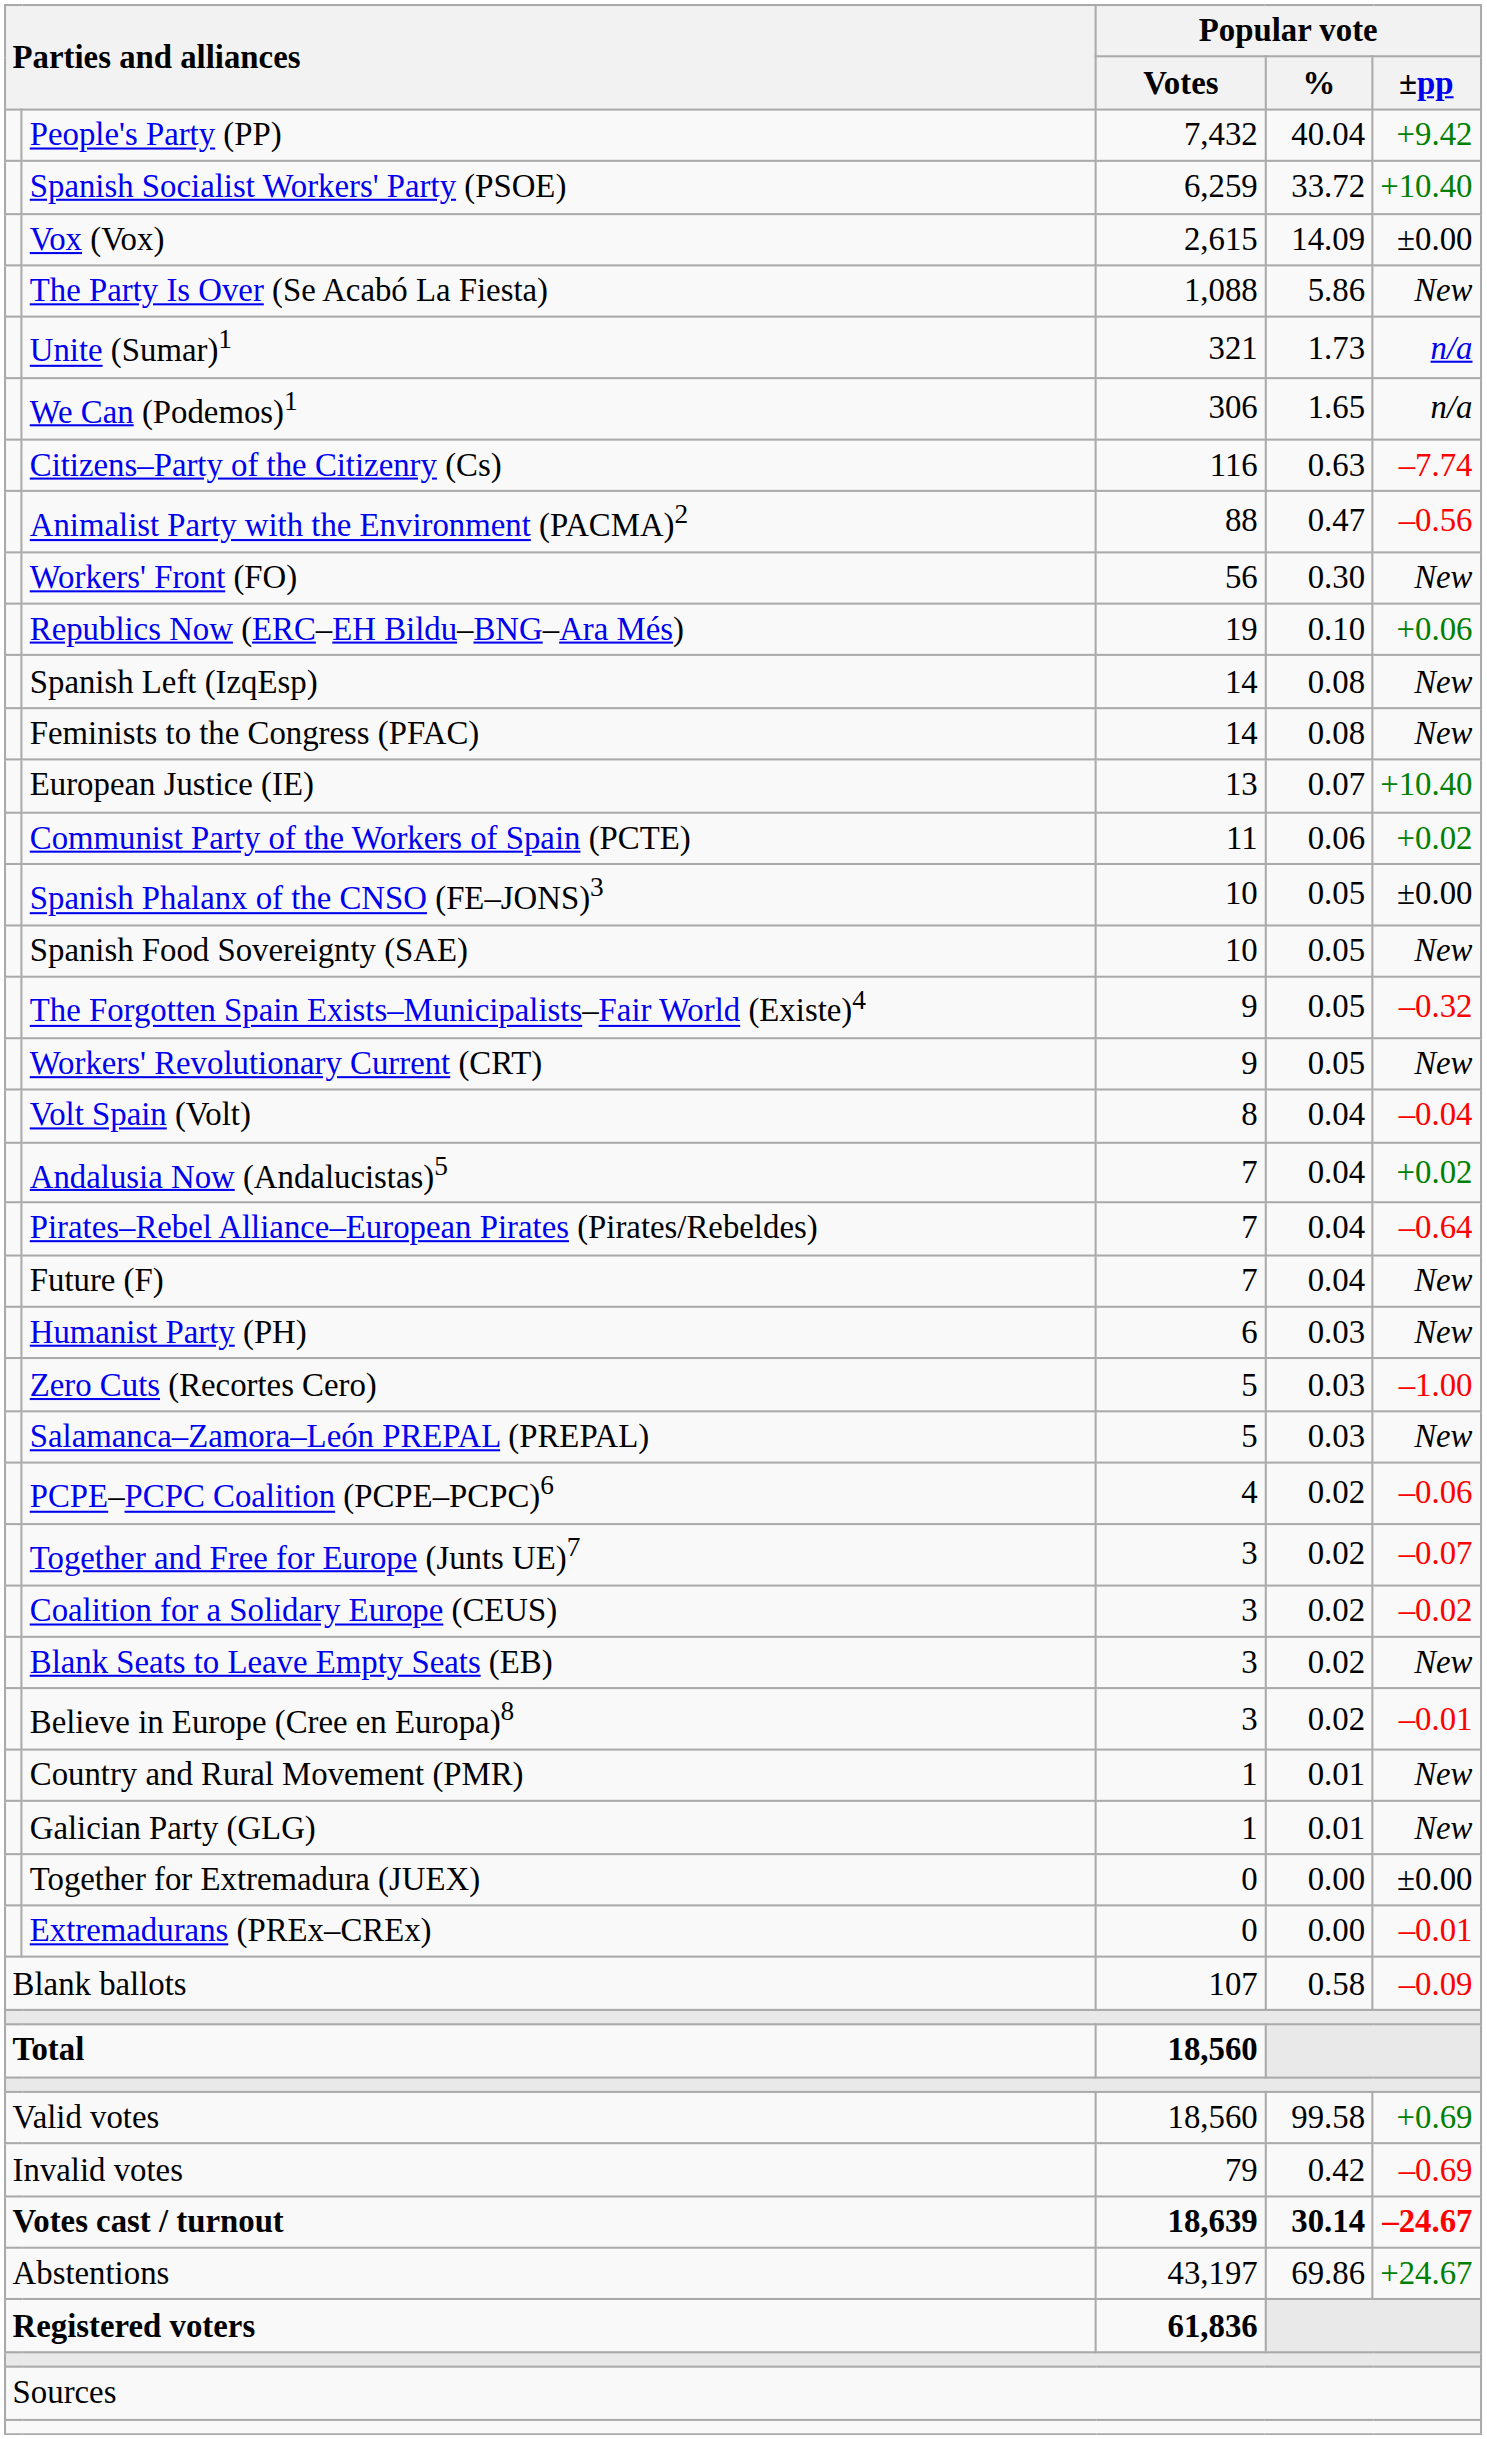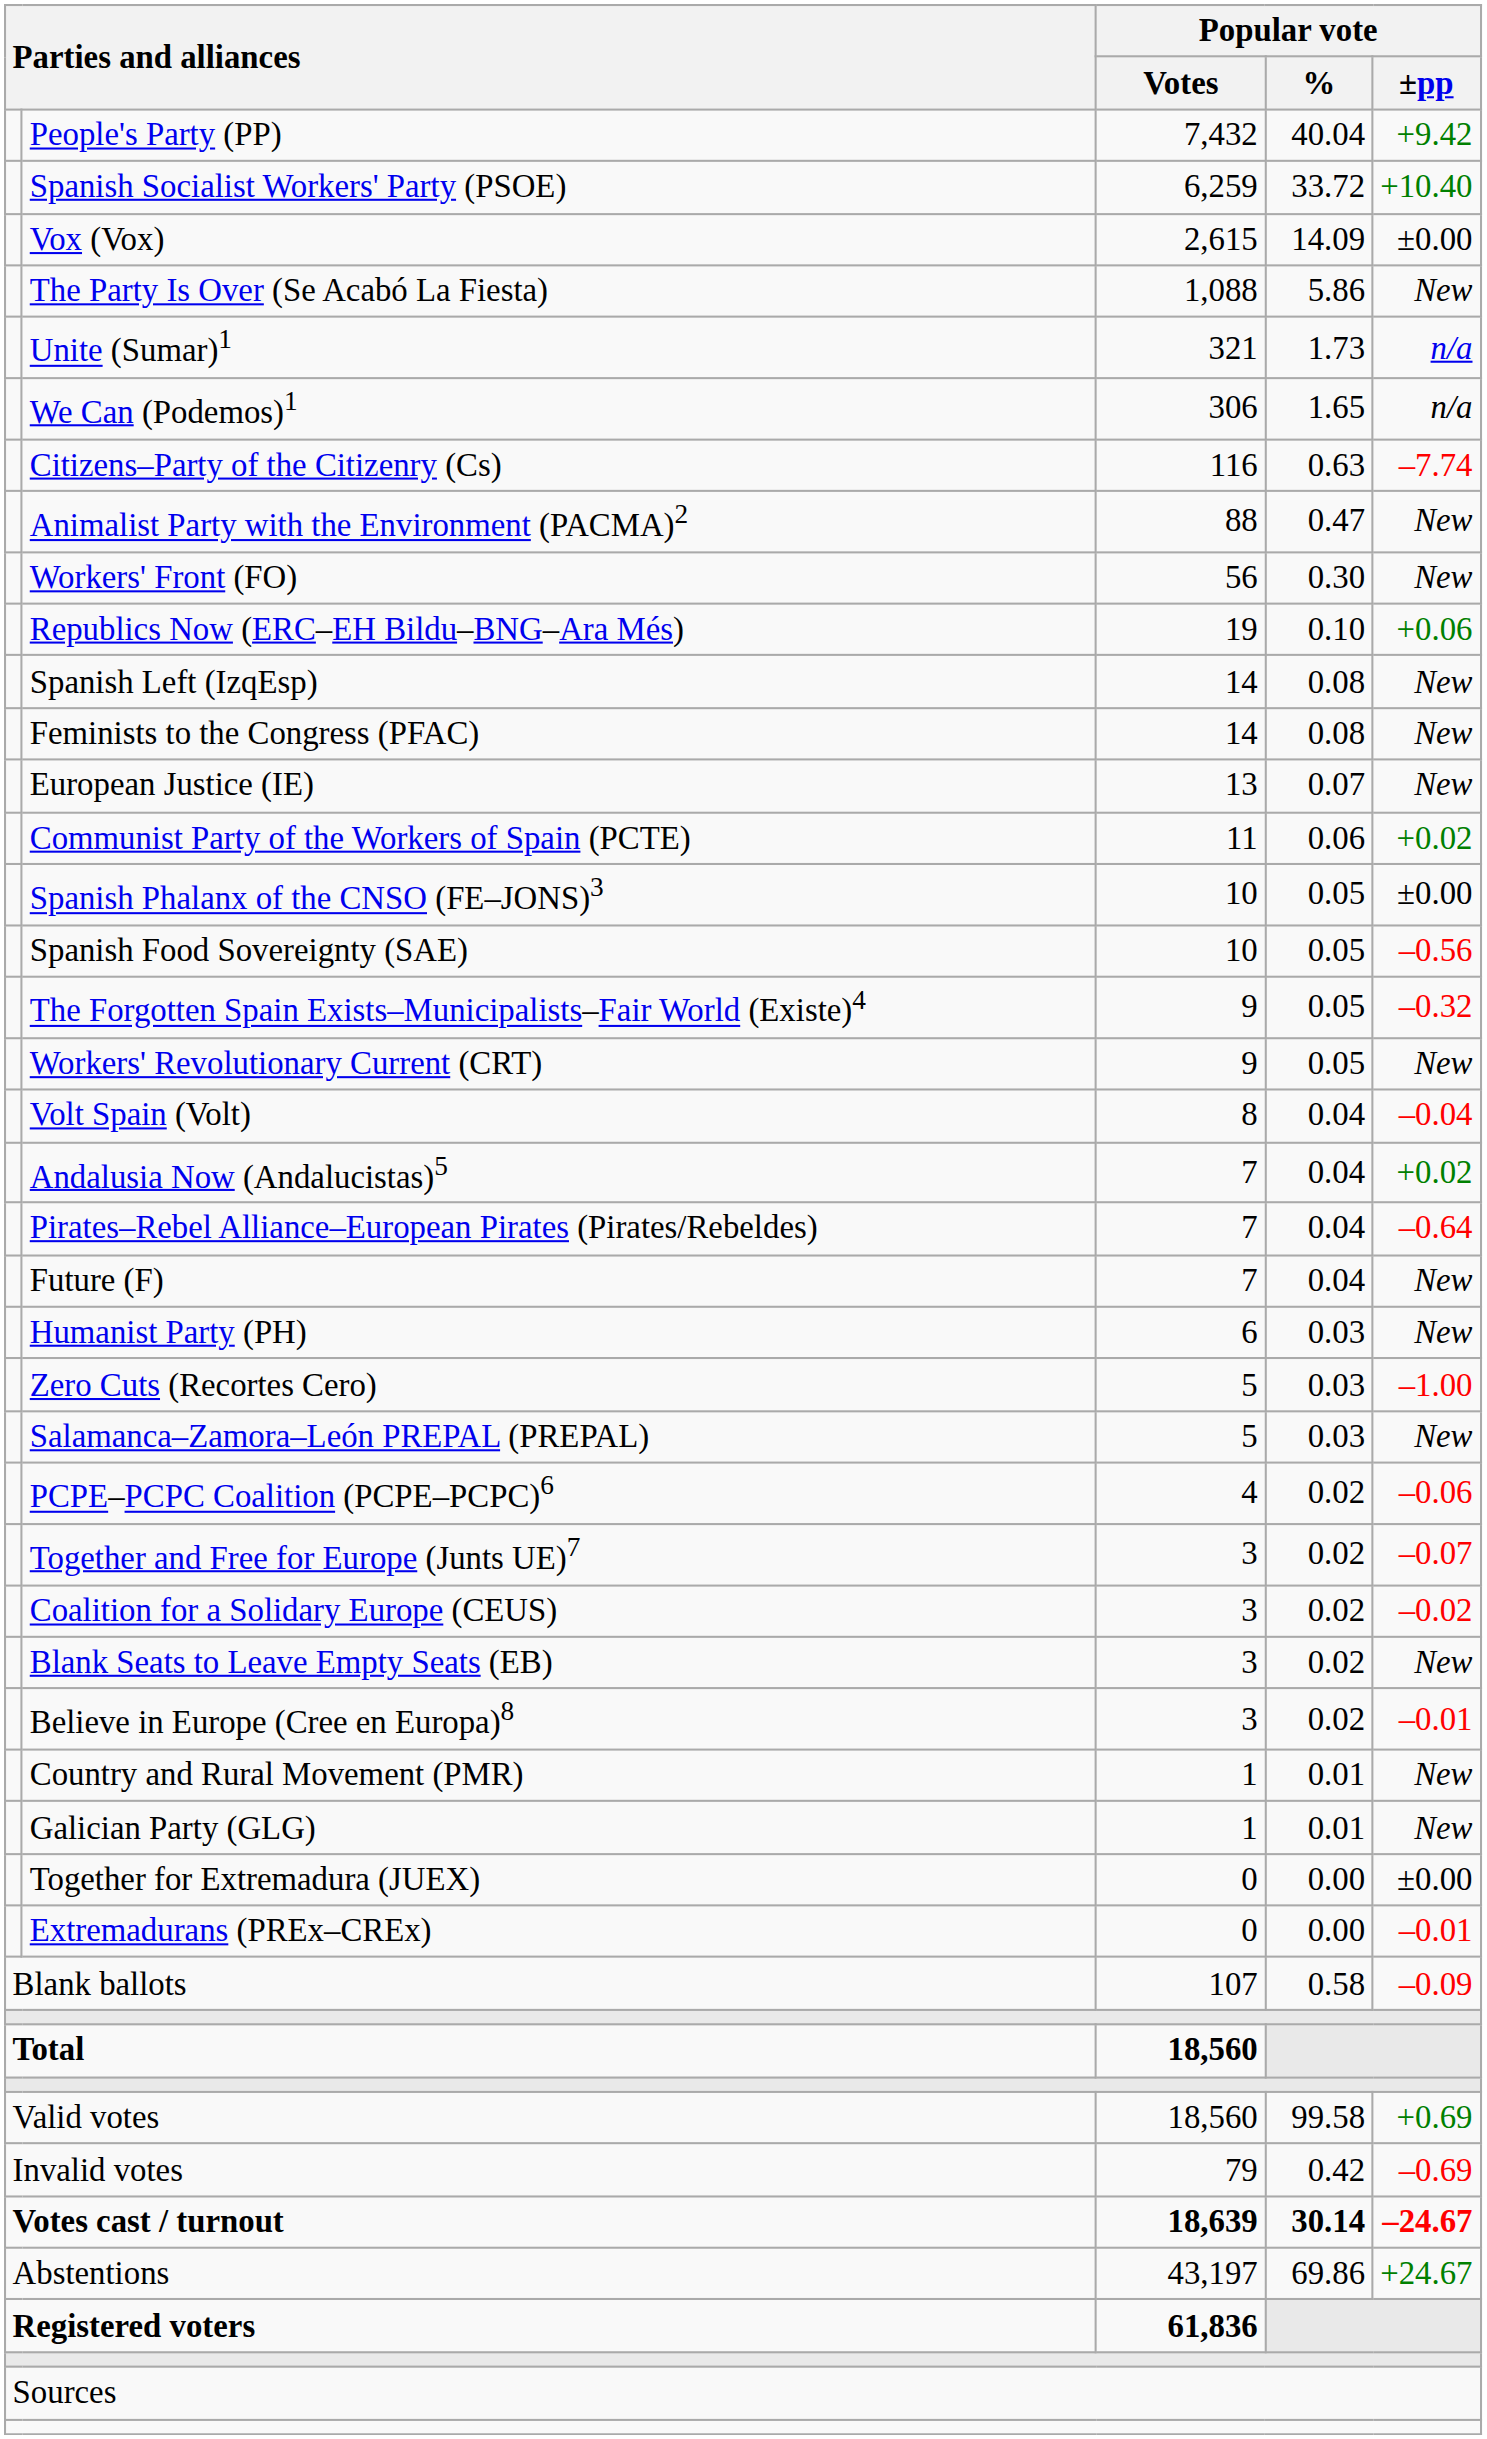(1436, 520) –0.56 -> (1443, 520) New
(1426, 785) +10.40 -> (1443, 785) New
(1443, 950) New -> (1436, 950) –0.56
